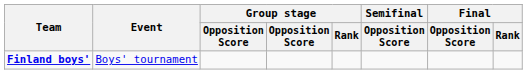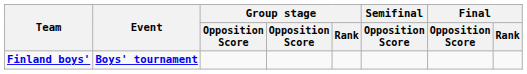(147, 60) normal -> (147, 60) bold
